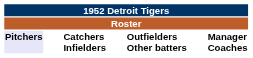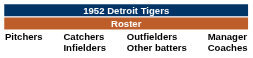(24, 37) lavender background -> (24, 37) no background
